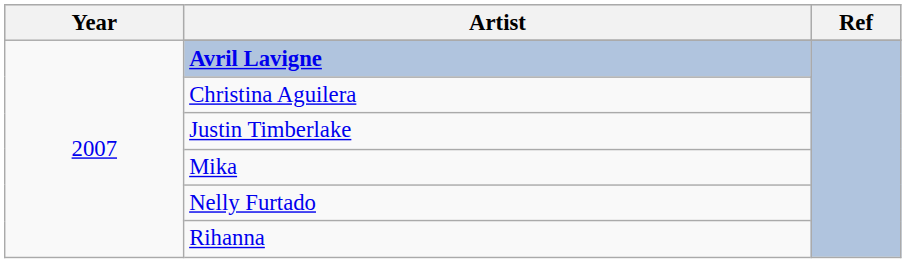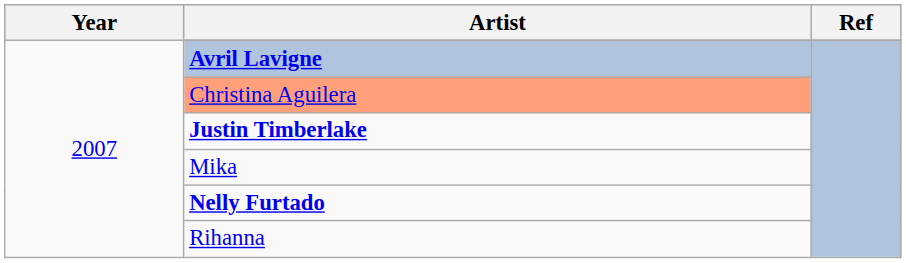(273, 94) no background -> (273, 94) lightsalmon background
(270, 130) normal -> (278, 130) bold
(253, 202) normal -> (257, 202) bold
